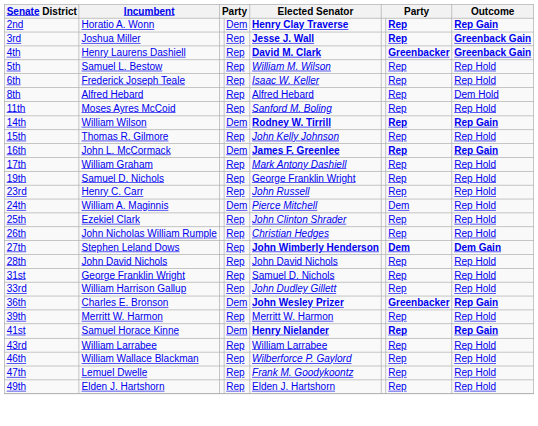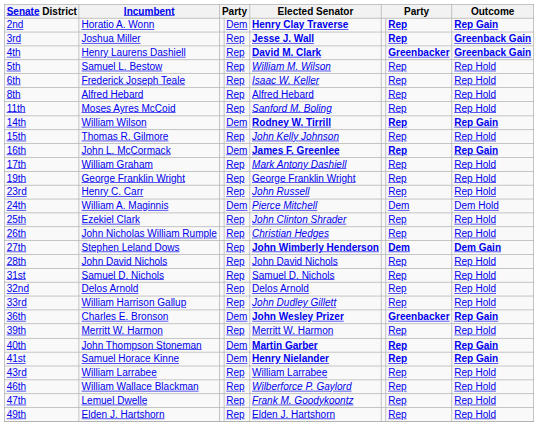(477, 95) Dem Hold -> (475, 95) Rep Hold
(123, 178) Samuel D. Nichols -> (133, 178) George Franklin Wright
(475, 206) Rep Hold -> (477, 206) Dem Hold
(133, 275) George Franklin Wright -> (123, 275) Samuel D. Nichols
+ row: (18, 289)
+ row: (16, 345)
